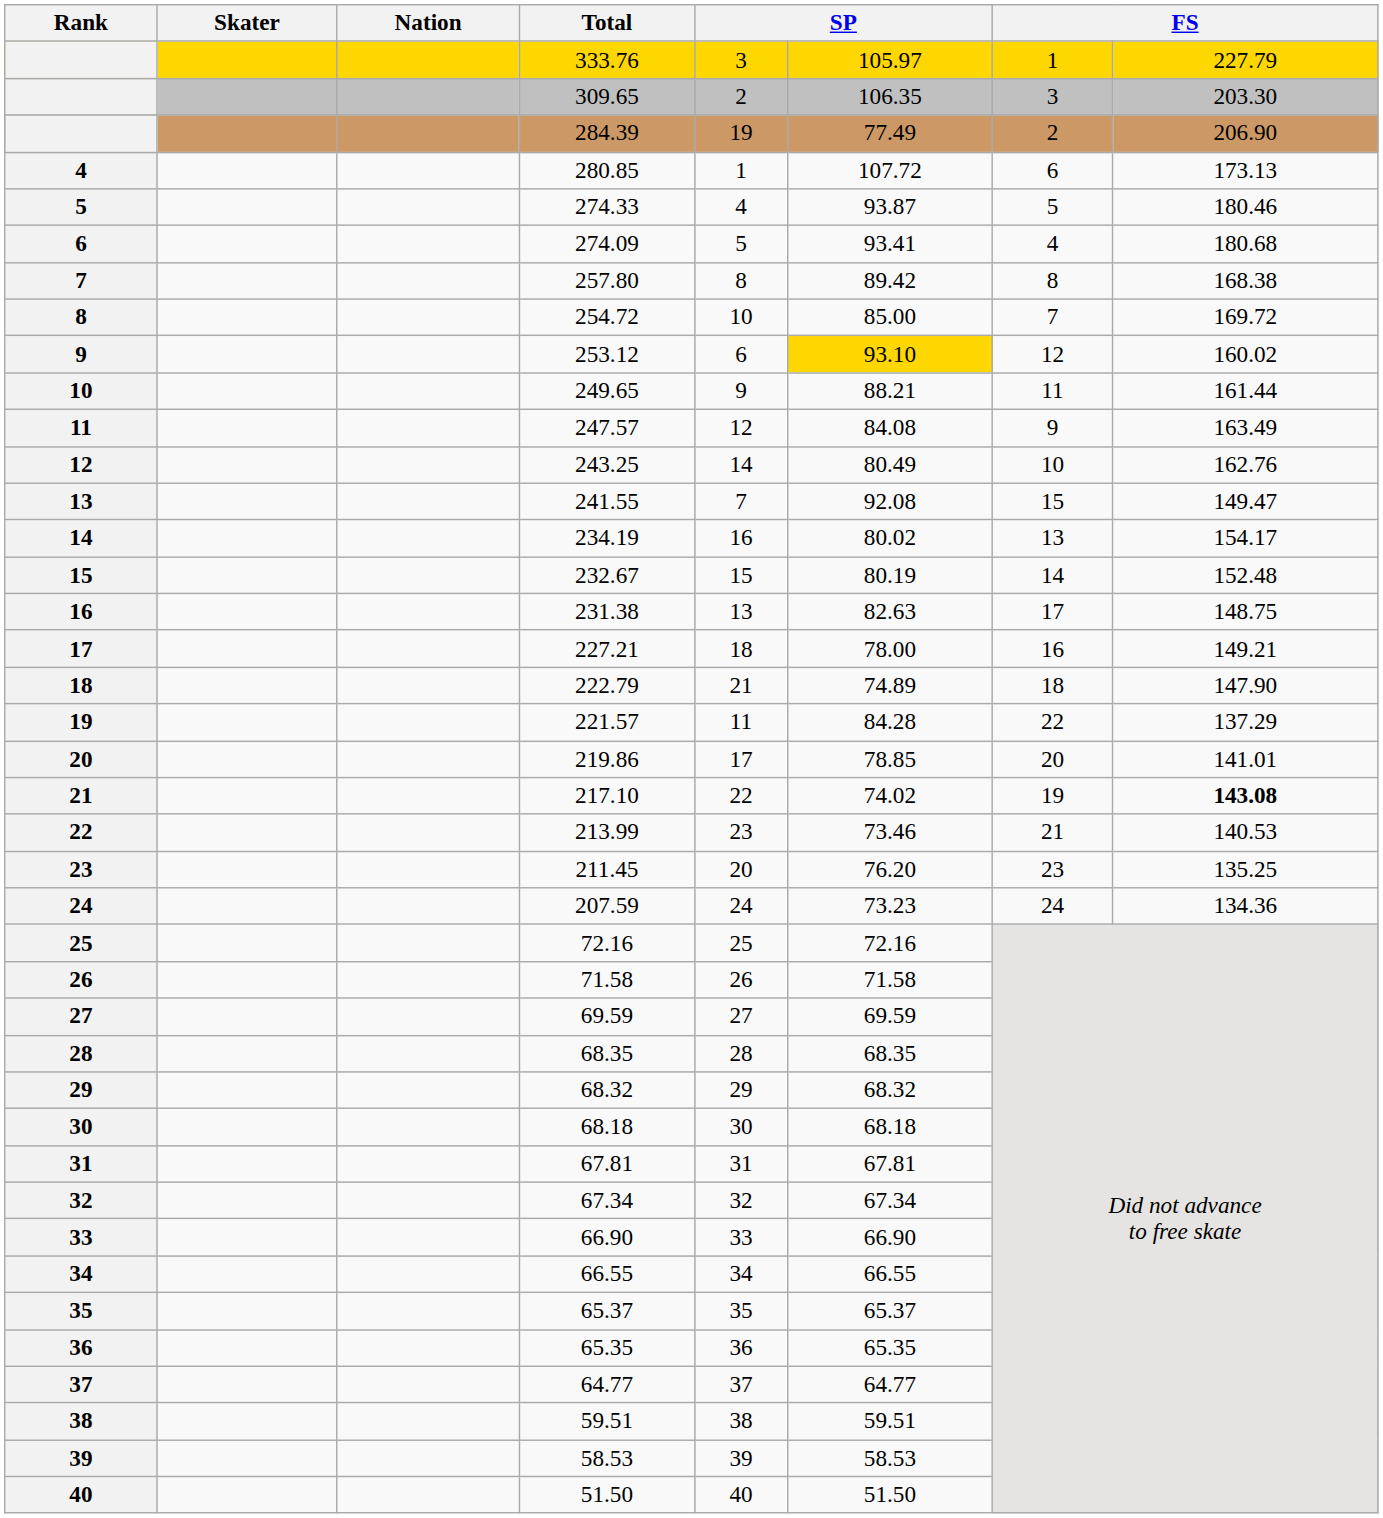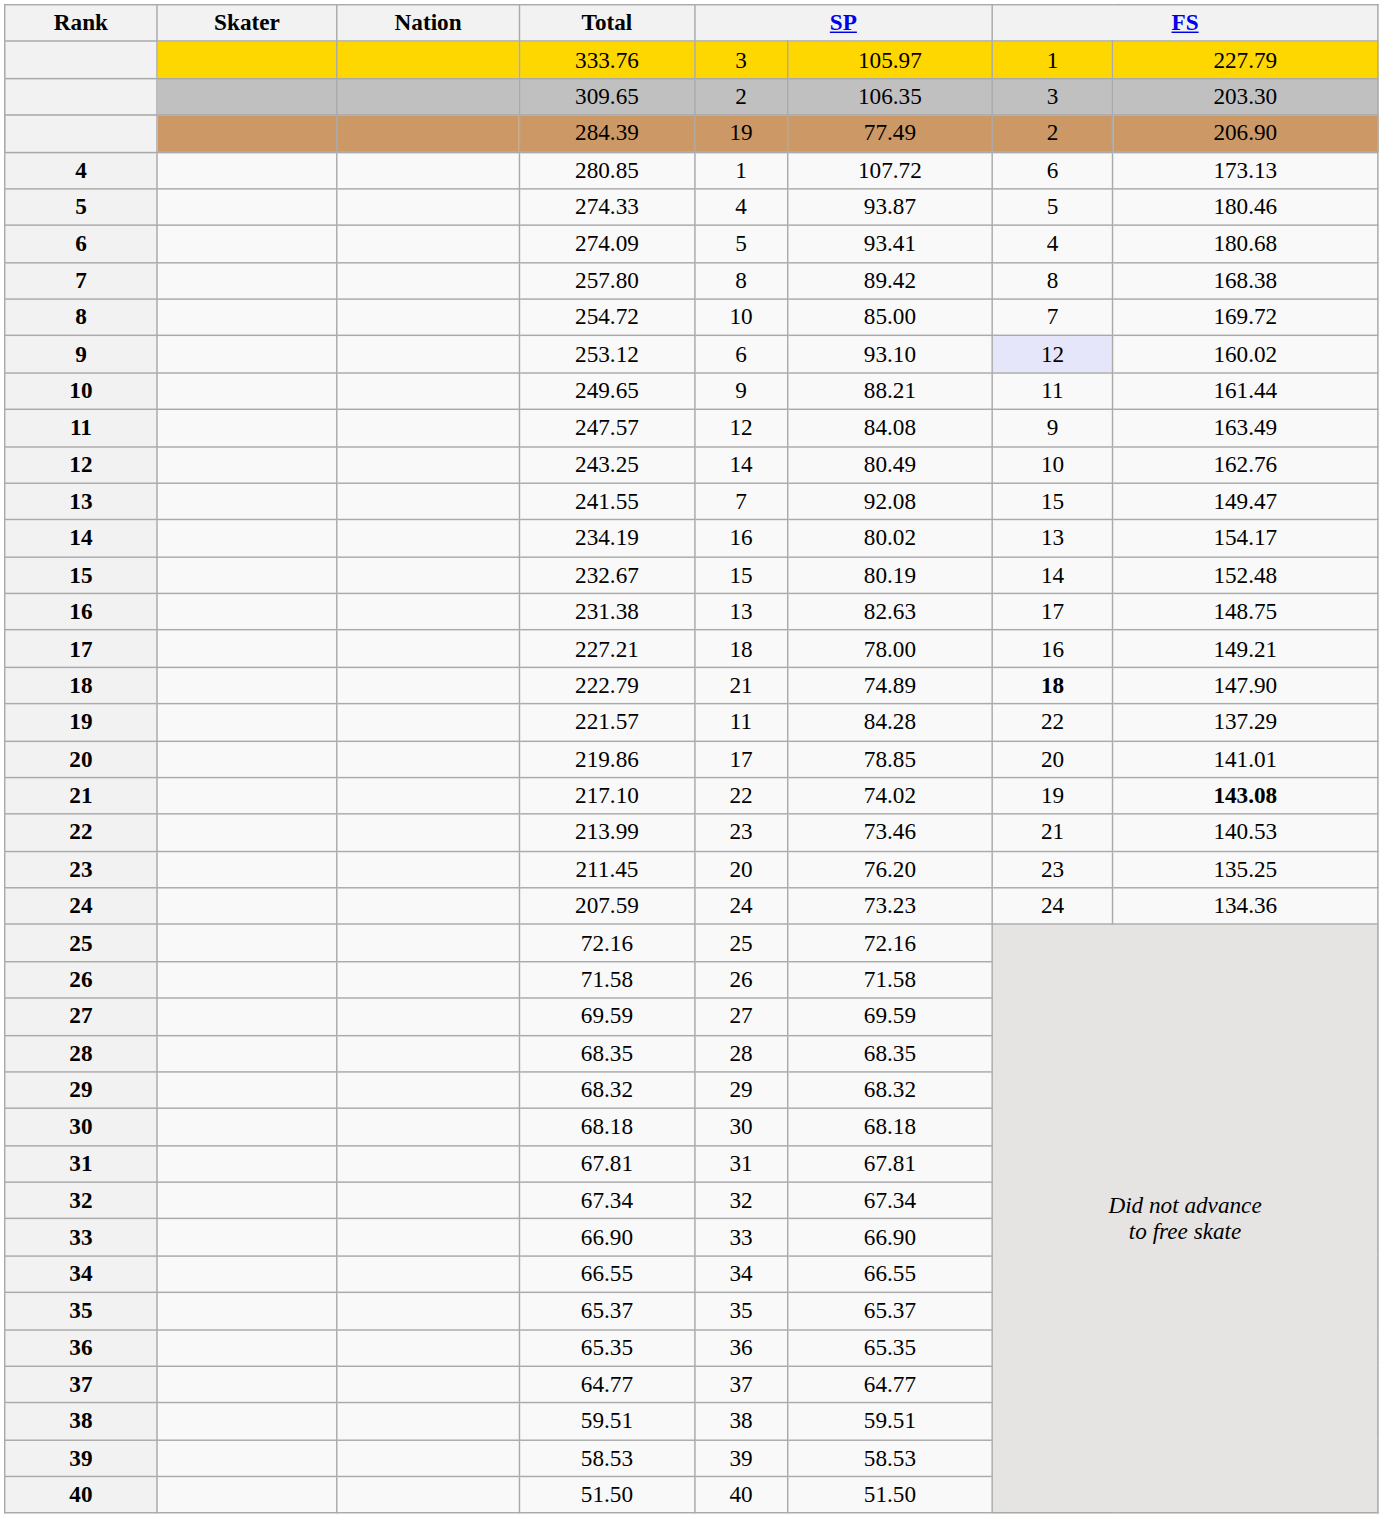(890, 354) gold background -> (890, 354) no background
(1052, 354) no background -> (1052, 354) lavender background
(1052, 685) normal -> (1052, 685) bold
